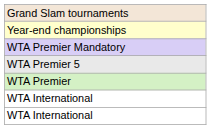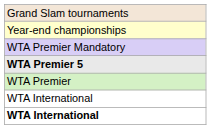(43, 64) normal -> (45, 64) bold
(50, 115) normal -> (53, 115) bold
